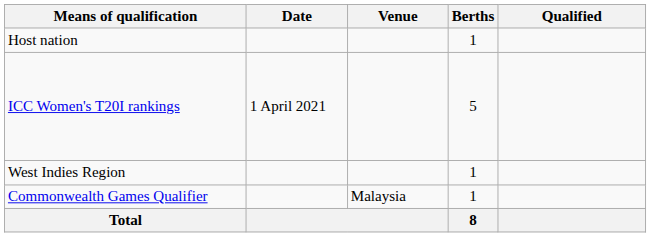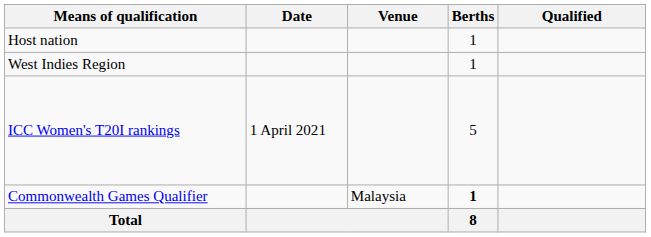rows swapped: (94, 106) <-> (67, 172)
(473, 196) normal -> (473, 196) bold
